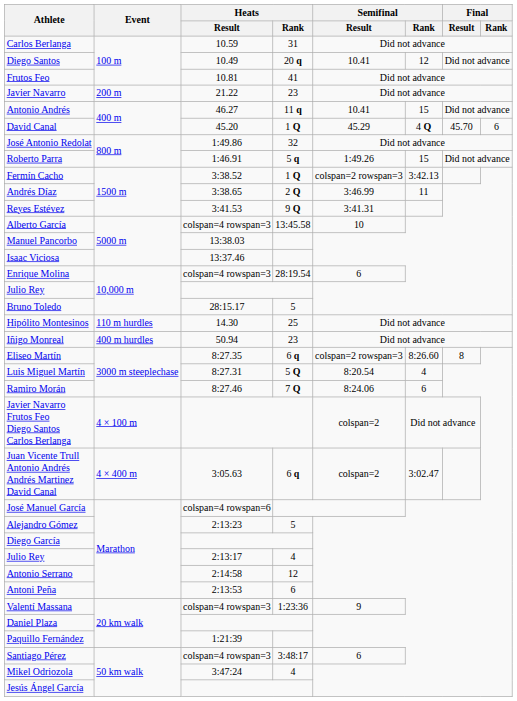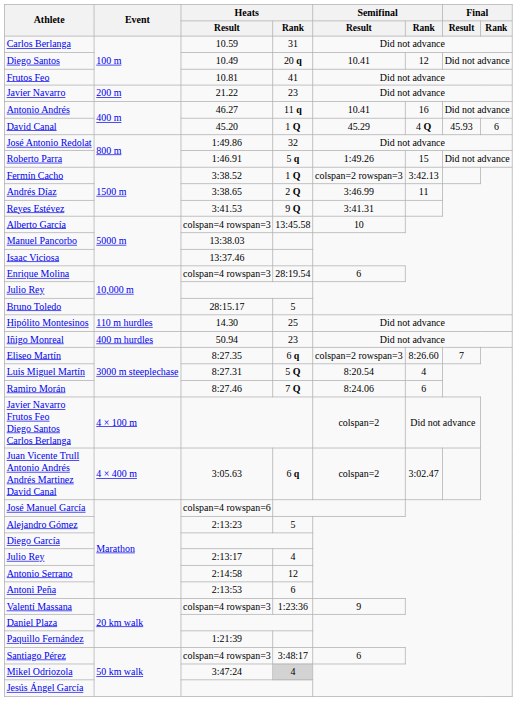(424, 110) 15 -> (424, 110) 16
(461, 126) 45.70 -> (461, 126) 45.93
(461, 356) 8 -> (461, 356) 7
(293, 672) no background -> (293, 672) lightgrey background
